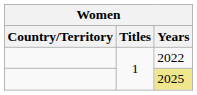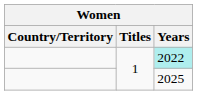(171, 57) no background -> (171, 57) paleturquoise background
(171, 79) khaki background -> (171, 79) no background
